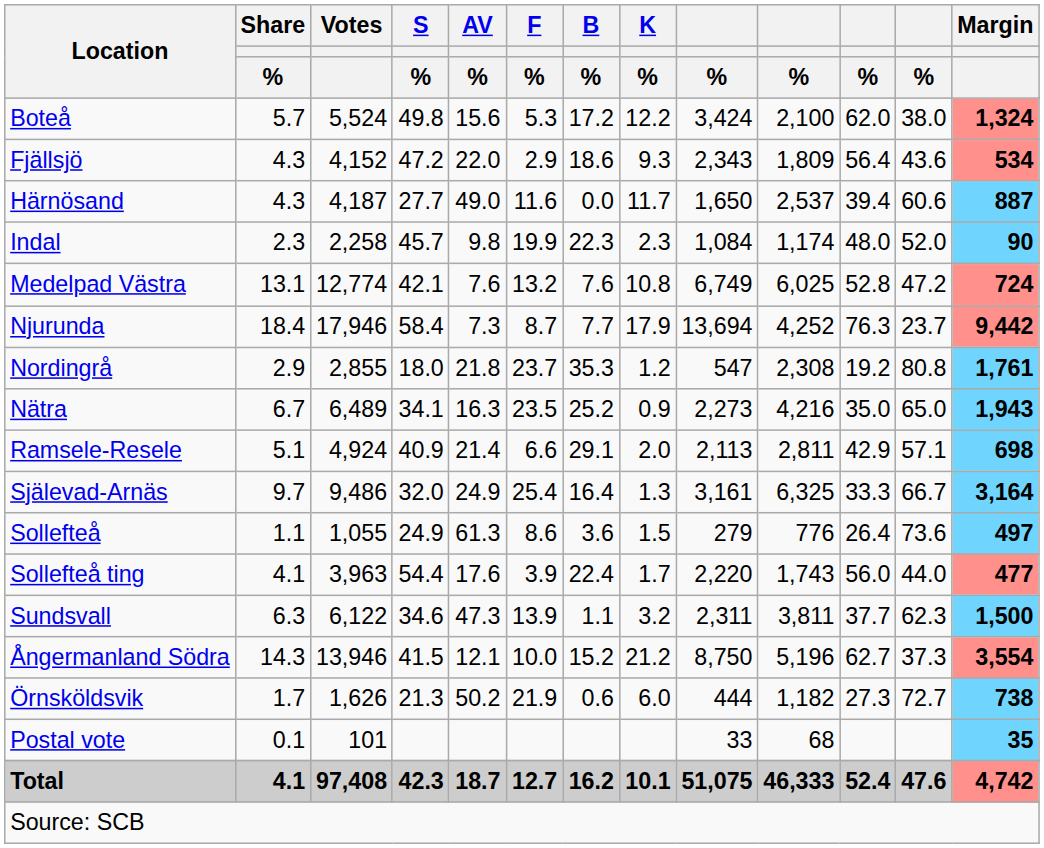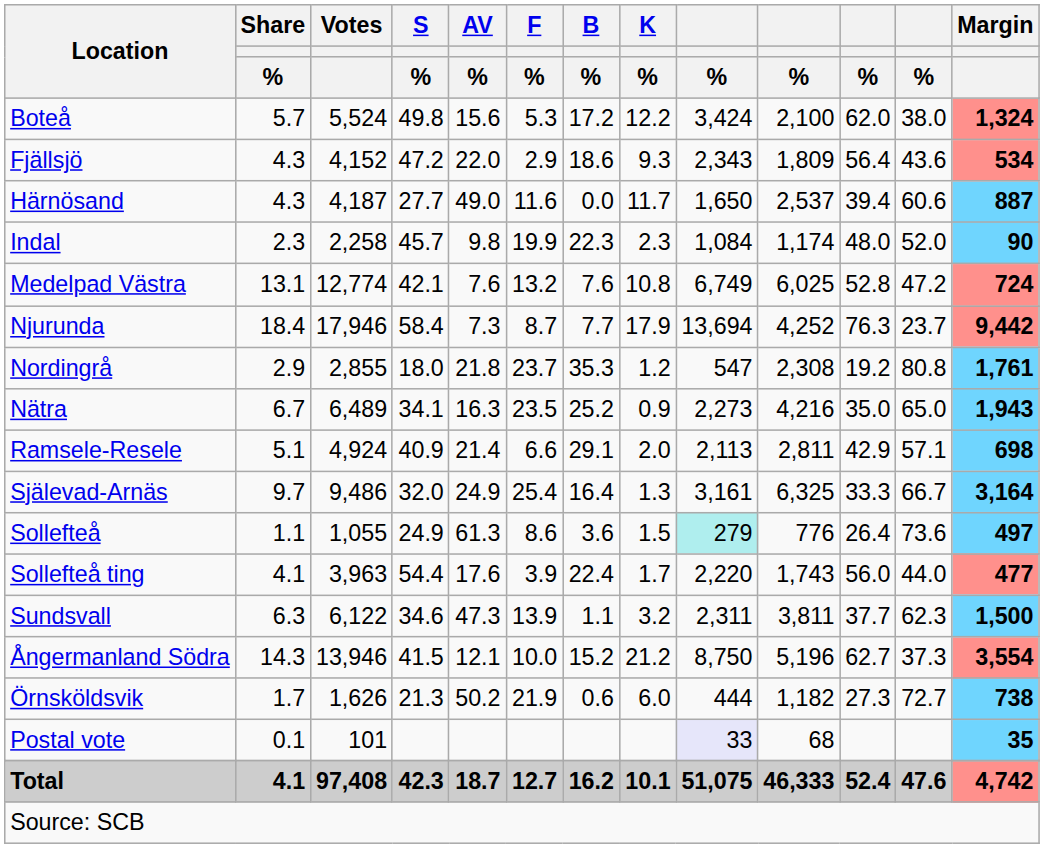(733, 533) no background -> (733, 533) paleturquoise background
(740, 740) no background -> (740, 740) lavender background
